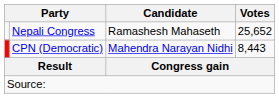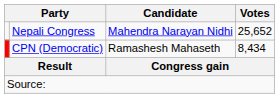(164, 31) Ramashesh Mahaseth -> (170, 31) Mahendra Narayan Nidhi
(170, 48) Mahendra Narayan Nidhi -> (164, 48) Ramashesh Mahaseth
(252, 48) 8,443 -> (252, 48) 8,434
